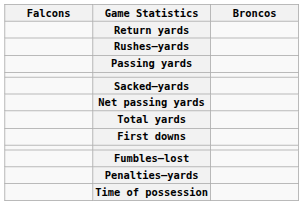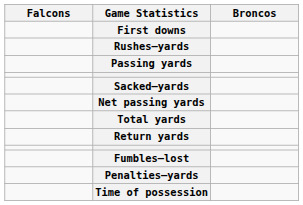rows swapped: (49, 136) <-> (49, 30)
